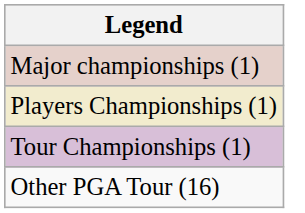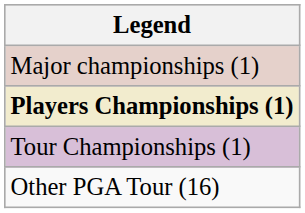(144, 106) normal -> (152, 106) bold
